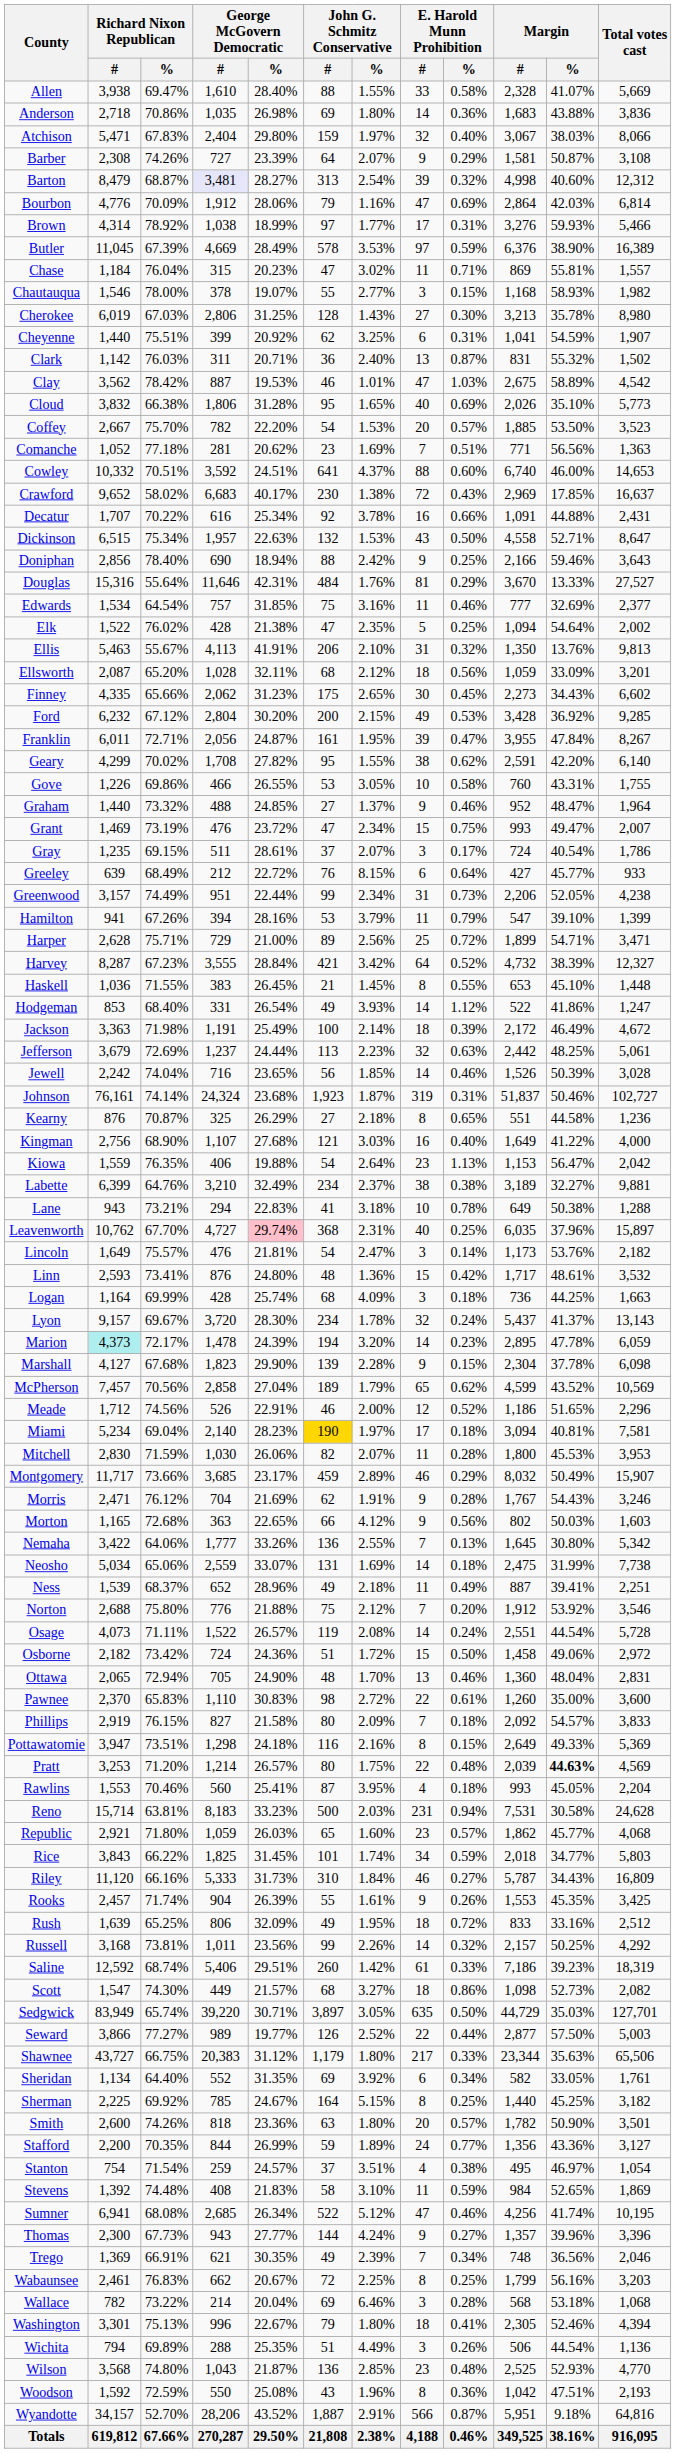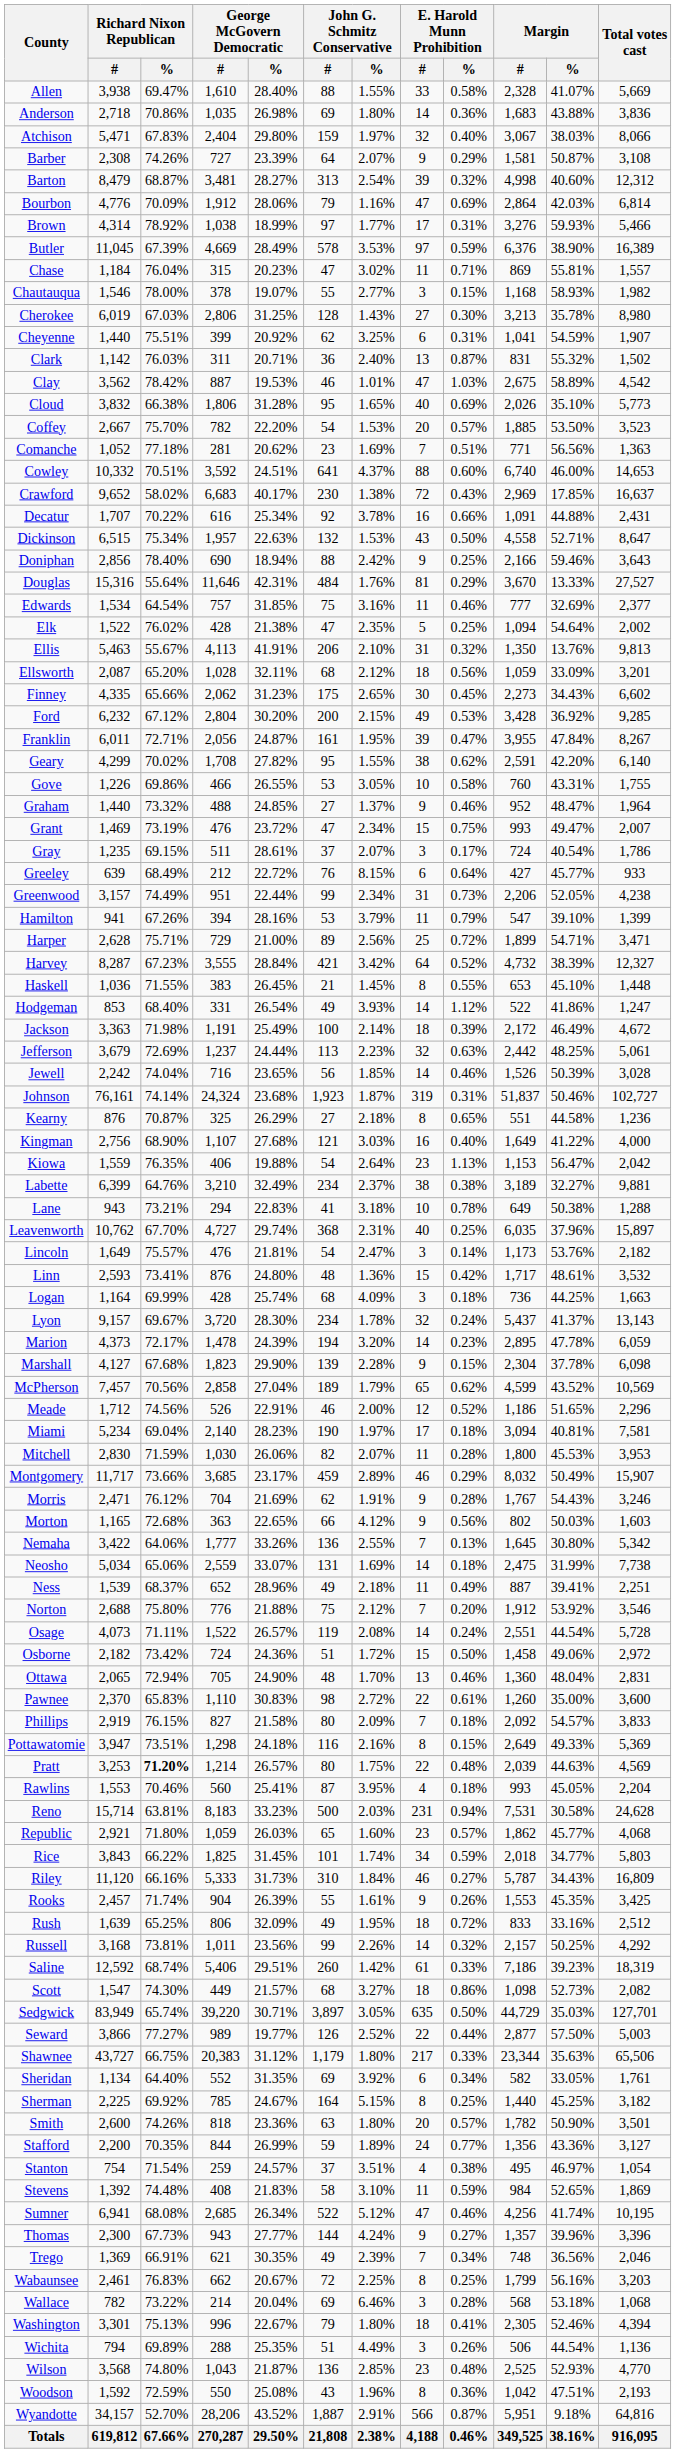(221, 181) lavender background -> (221, 181) no background
(276, 1230) pink background -> (276, 1230) no background
(114, 1342) paleturquoise background -> (114, 1342) no background
(328, 1431) gold background -> (328, 1431) no background
(167, 1766) normal -> (167, 1766) bold
(572, 1766) bold -> (572, 1766) normal
